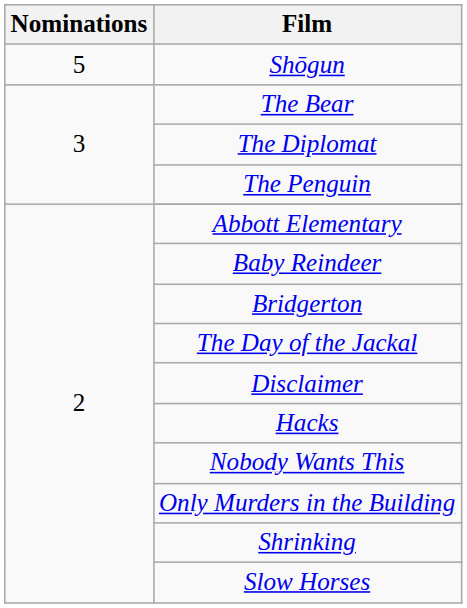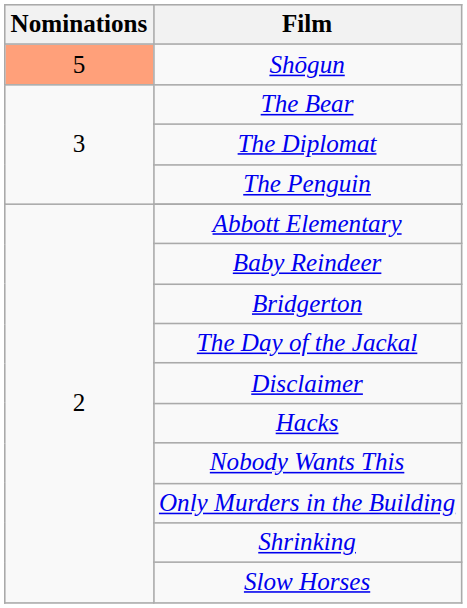(79, 64) no background -> (79, 64) lightsalmon background
